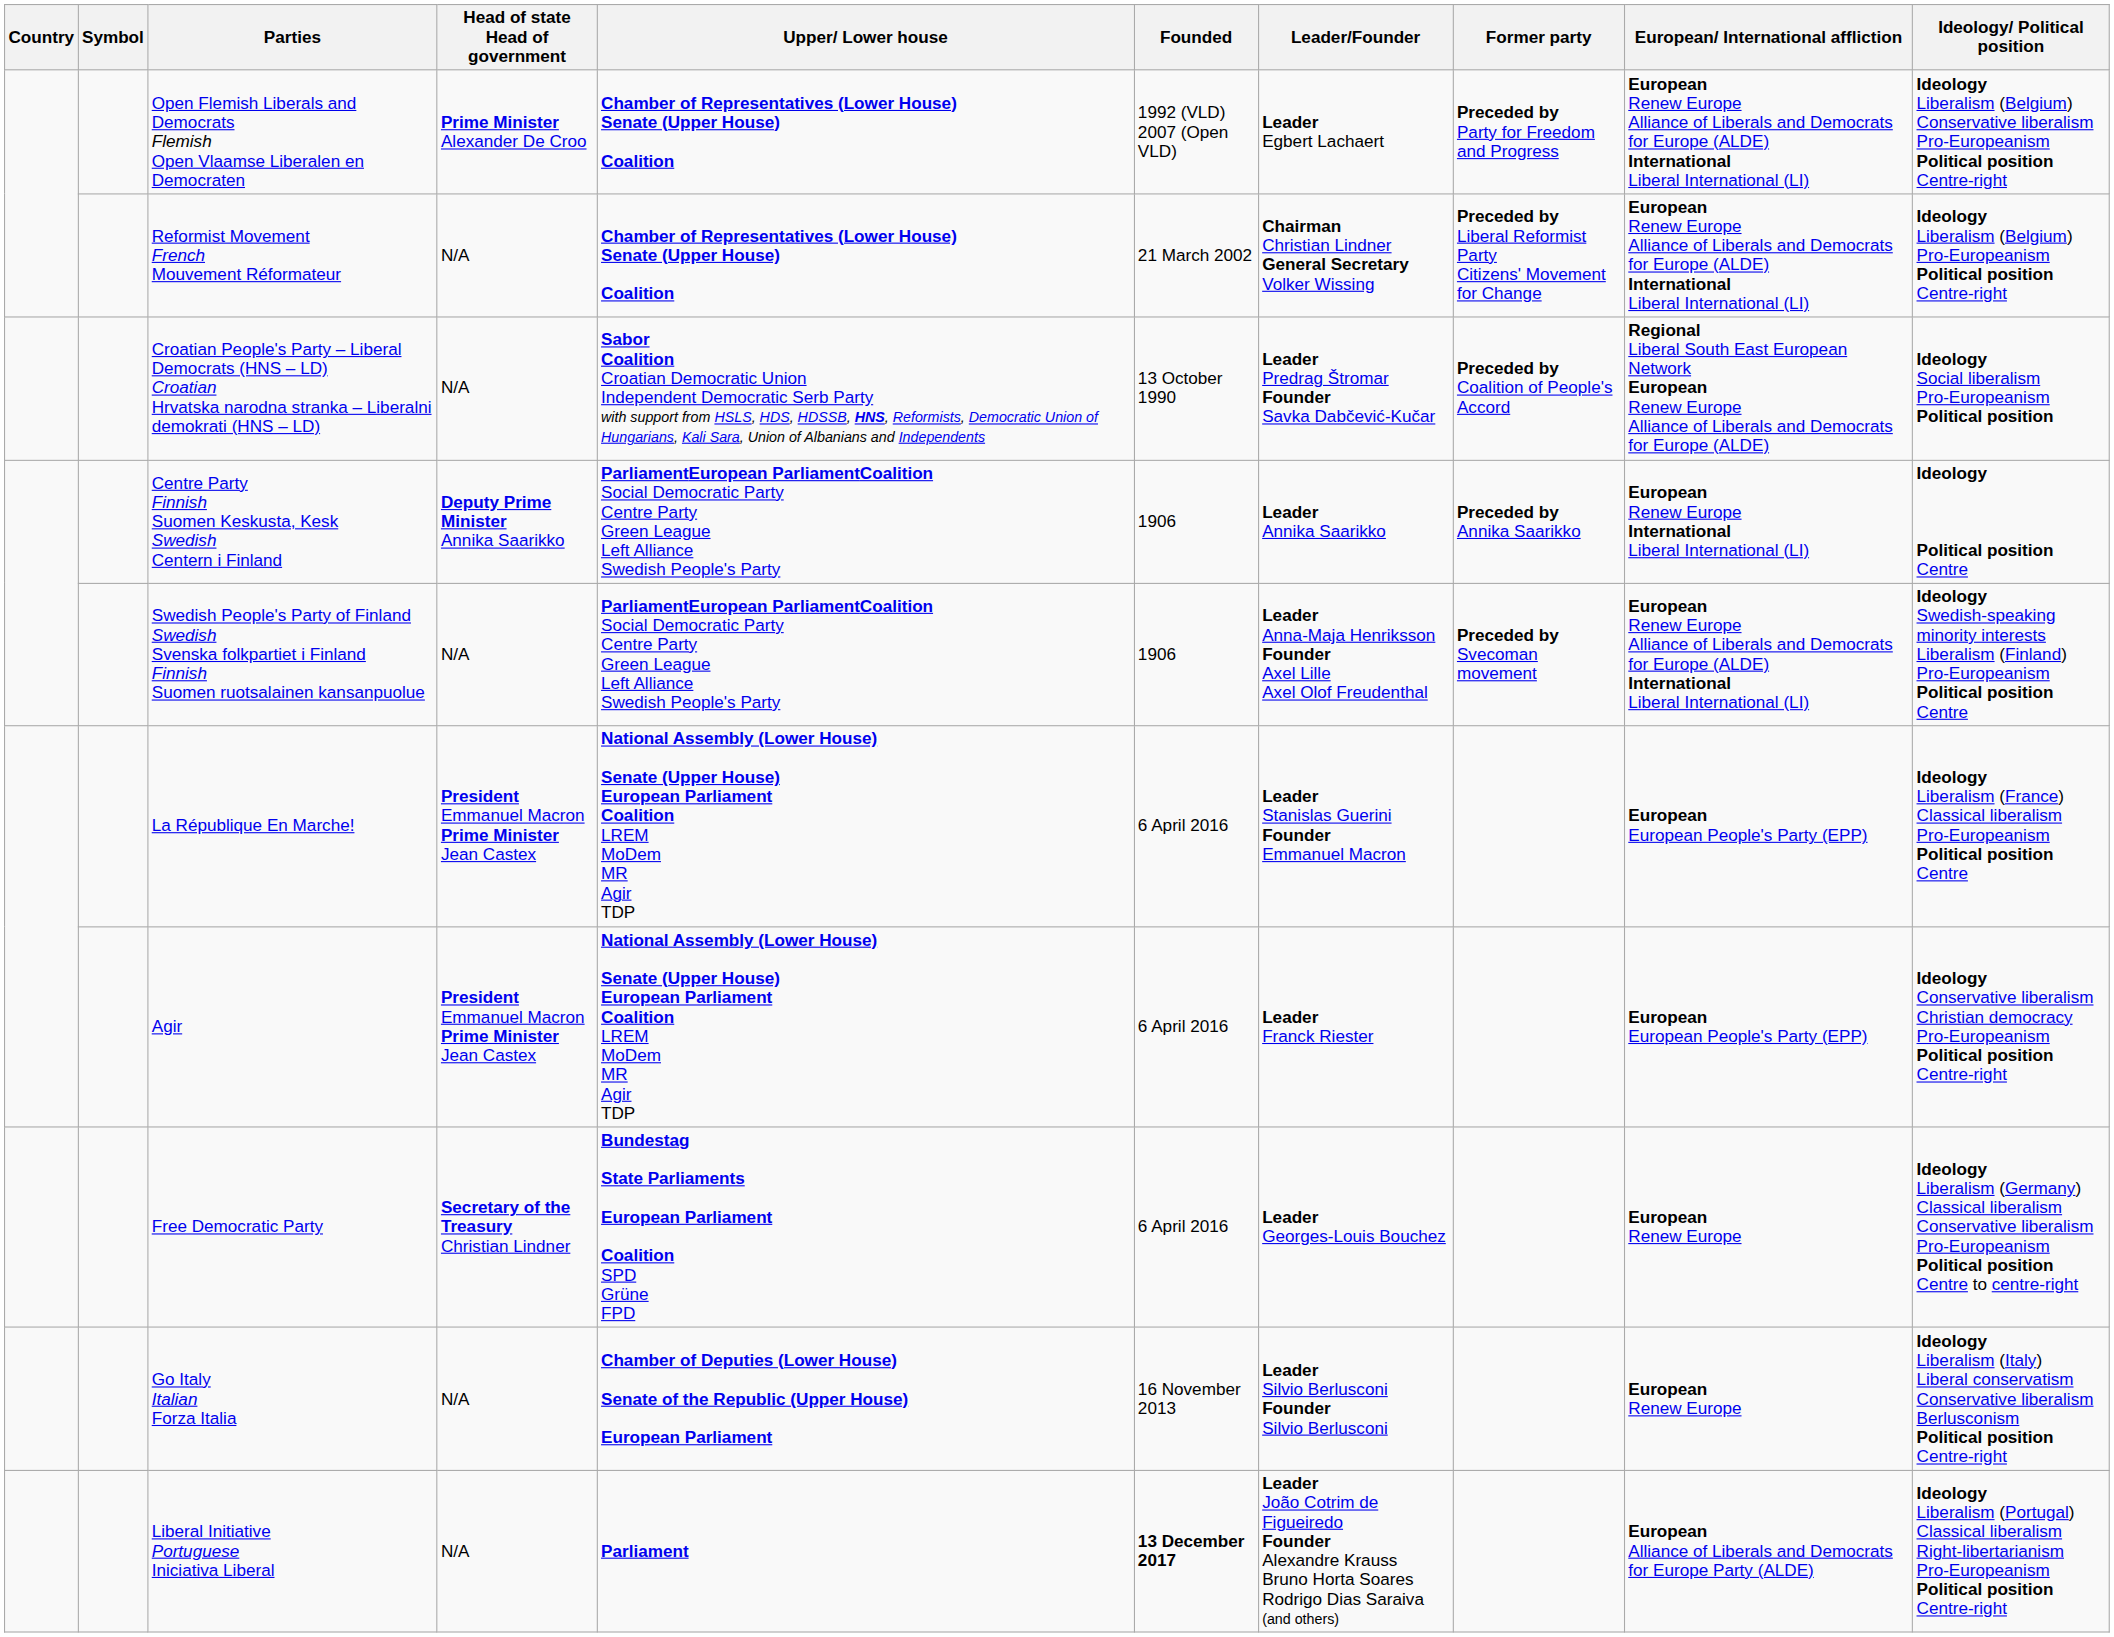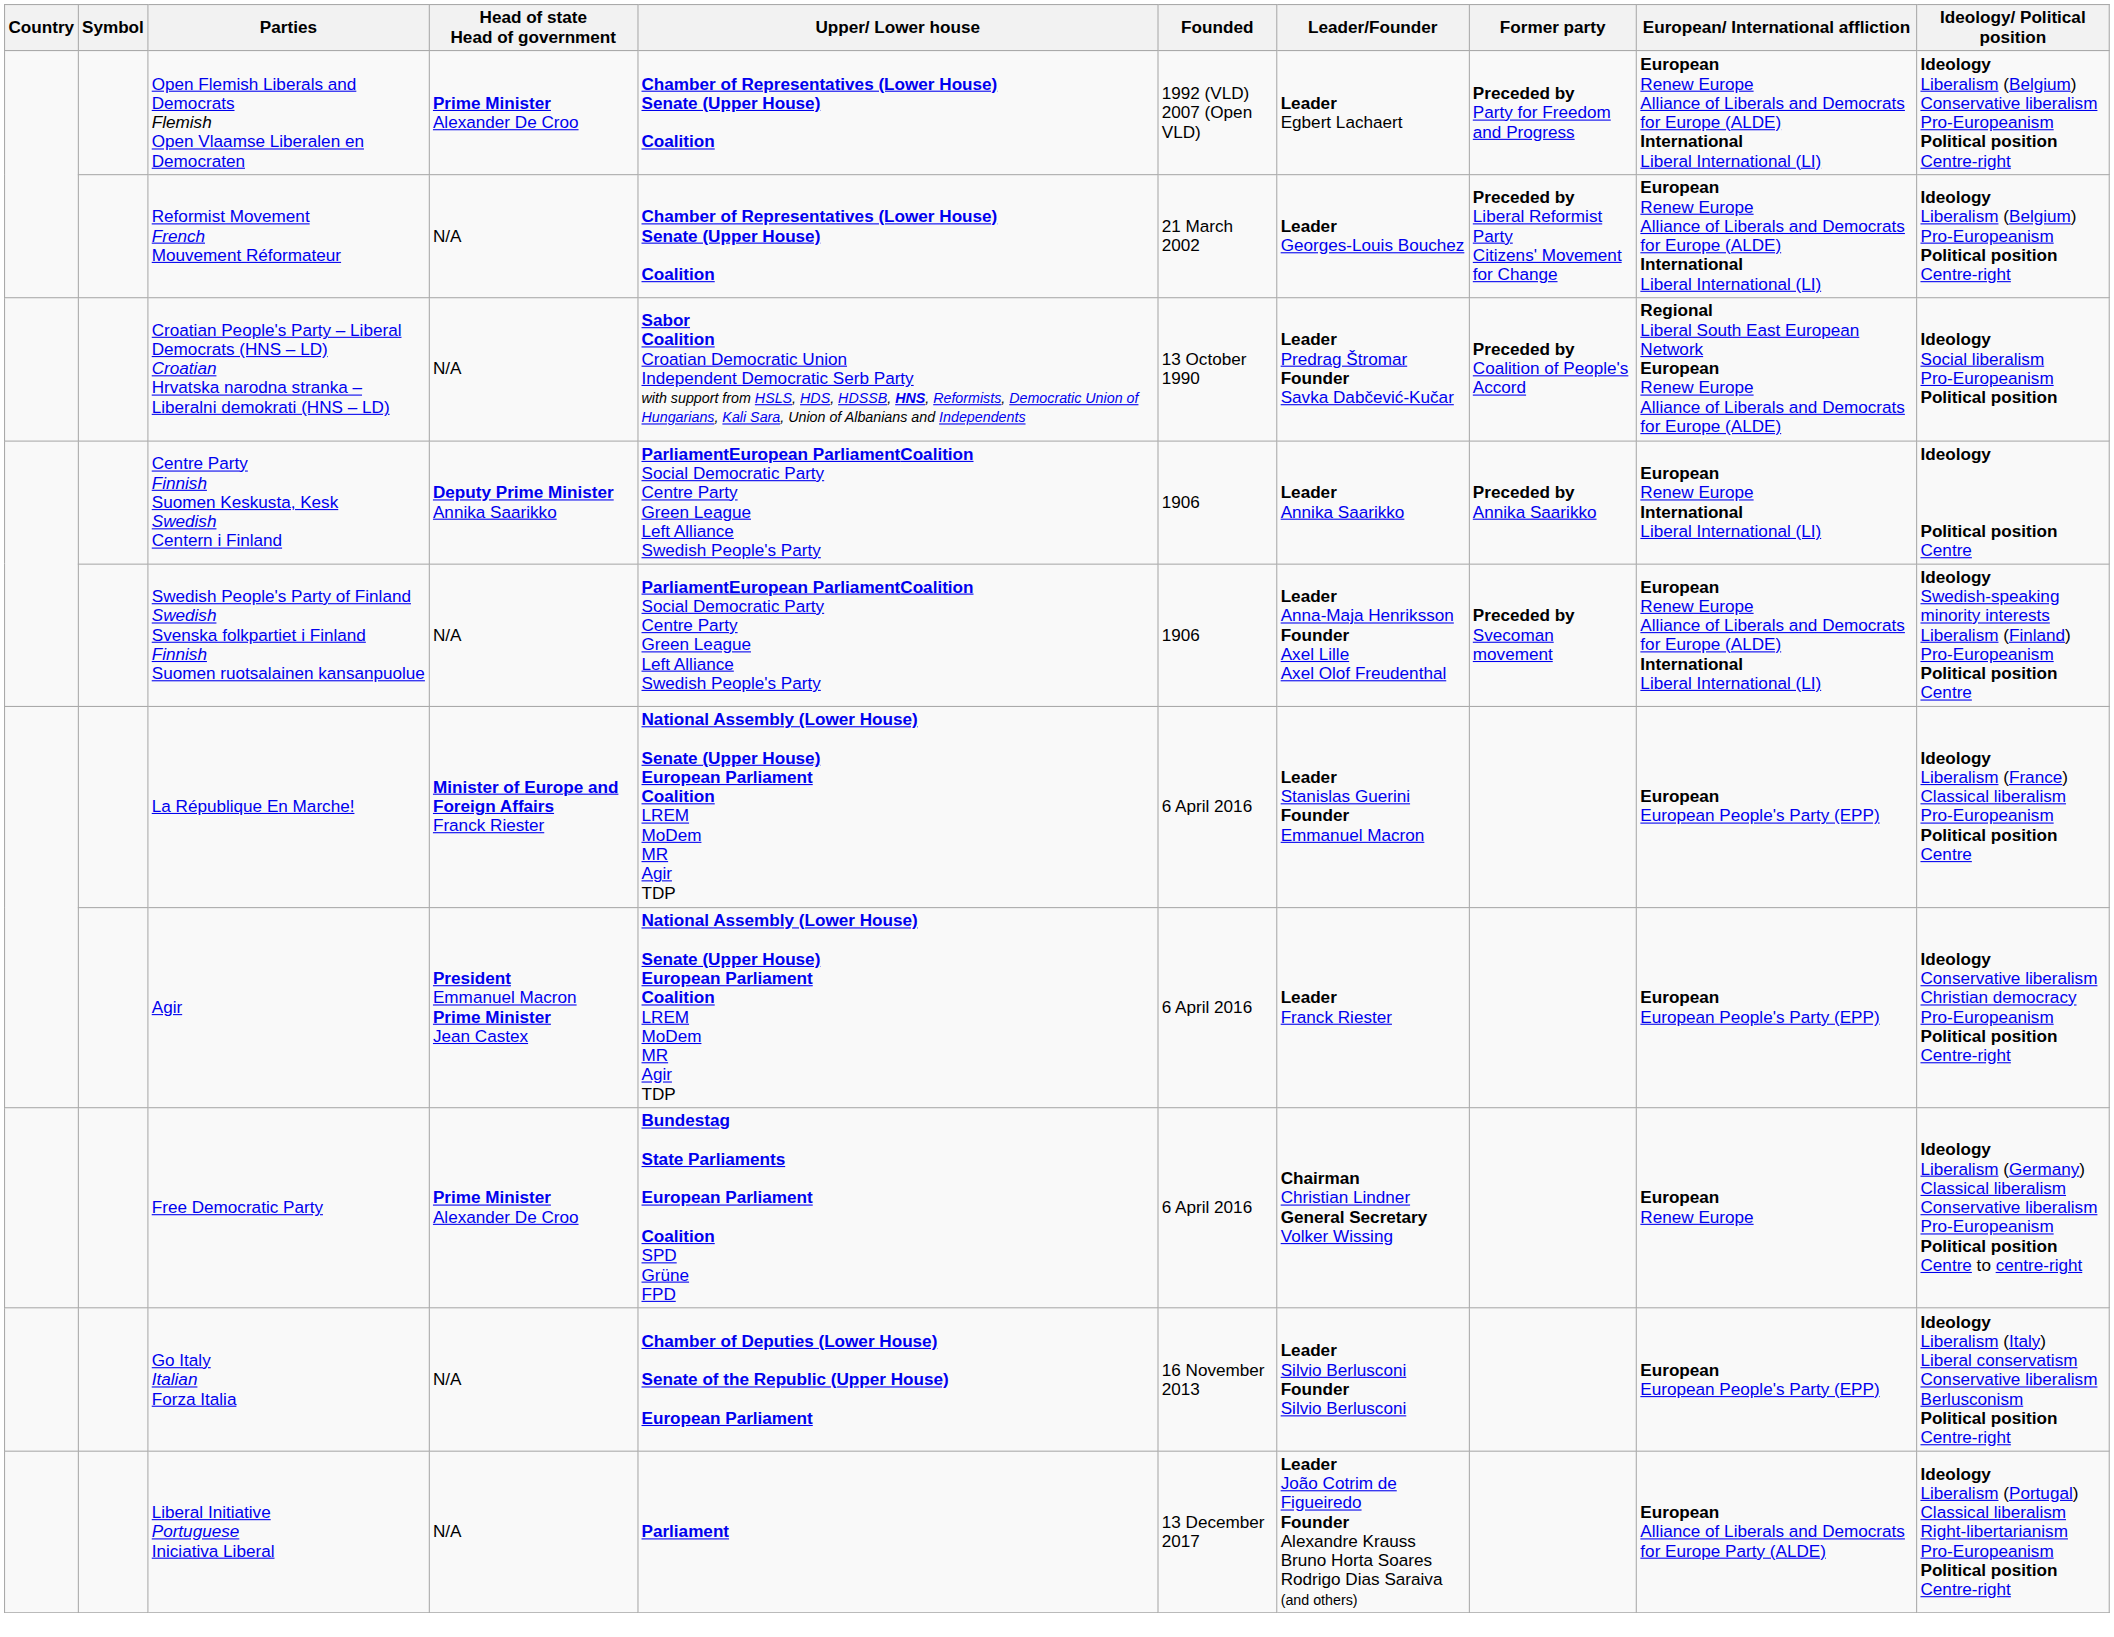(1335, 255) Chairman Christian Lindner General Secretary Volker Wissing -> (1372, 236) Leader Georges-Louis Bouchez
(513, 826) President Emmanuel Macron Prime Minister Jean Castex -> (526, 806) Minister of Europe and Foreign Affairs Franck Riester
(506, 1227) Secretary of the Treasury Christian Lindner -> (506, 1207) Prime Minister Alexander De Croo
(1354, 1227) Leader Georges-Louis Bouchez -> (1354, 1207) Chairman Christian Lindner General Secretary Volker Wissing
(1685, 1398) European Renew Europe -> (1760, 1379) European European People's Party (EPP)
(1191, 1551) bold -> (1213, 1531) normal
